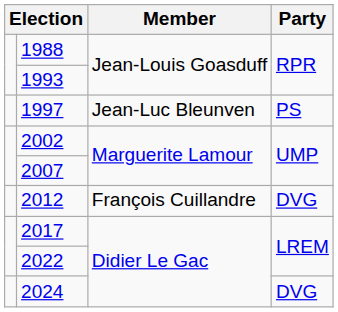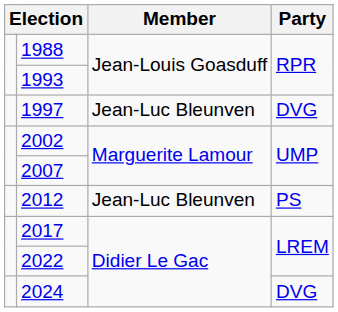(289, 110) PS -> (297, 110) DVG
(174, 200) François Cuillandre -> (173, 200) Jean-Luc Bleunven
(297, 200) DVG -> (289, 200) PS
